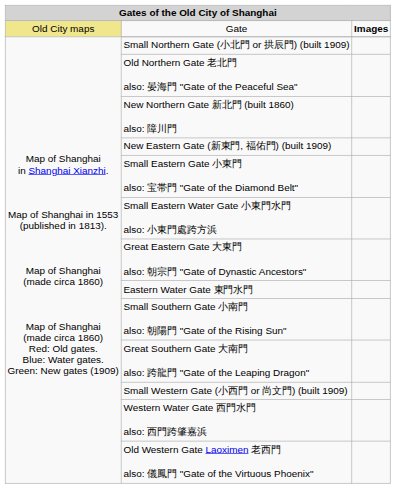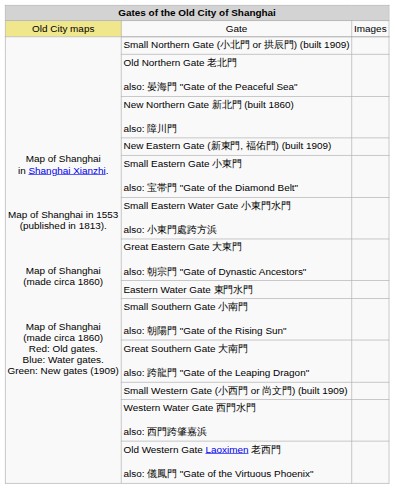(371, 29) bold -> (370, 29) normal
